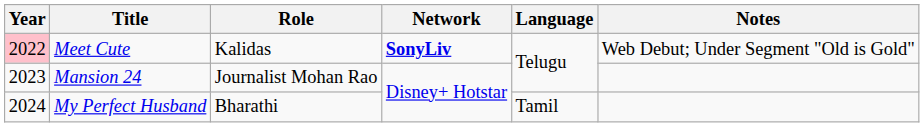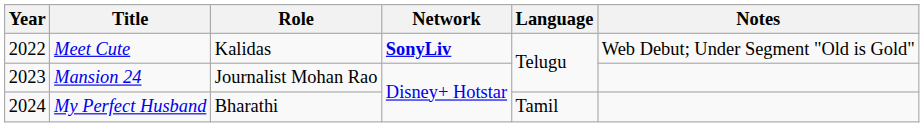(27, 48) pink background -> (27, 48) no background
